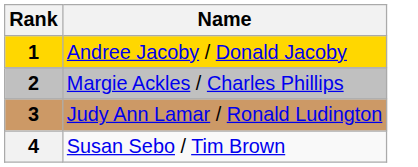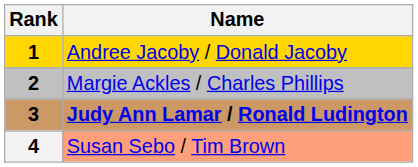(225, 114) normal -> (237, 114) bold
(176, 146) no background -> (176, 146) lightsalmon background
